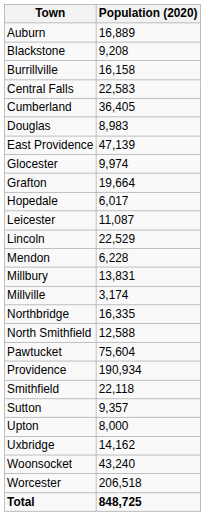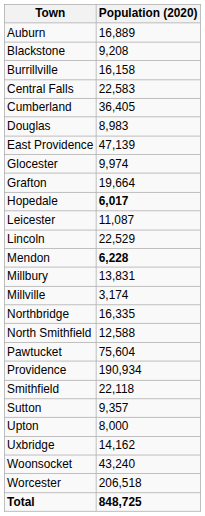(114, 201) normal -> (114, 201) bold
(114, 257) normal -> (114, 257) bold
